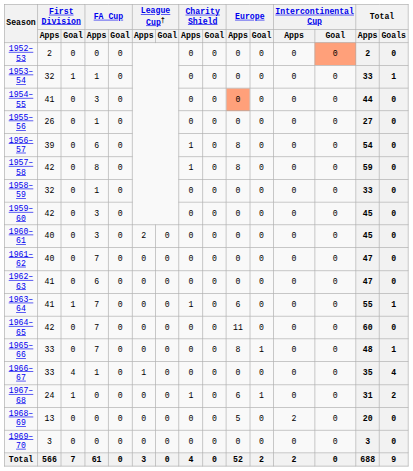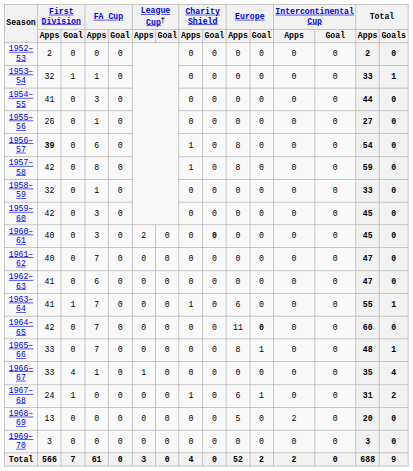(335, 54) lightsalmon background -> (335, 54) no background
(238, 100) lightsalmon background -> (238, 100) no background
(49, 145) normal -> (49, 145) bold
(214, 236) normal -> (214, 236) bold
(262, 328) normal -> (262, 328) bold
